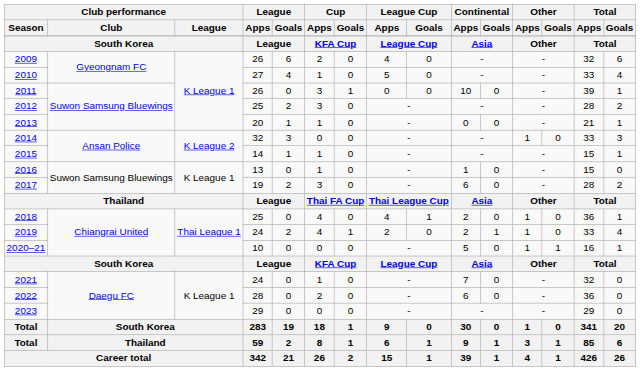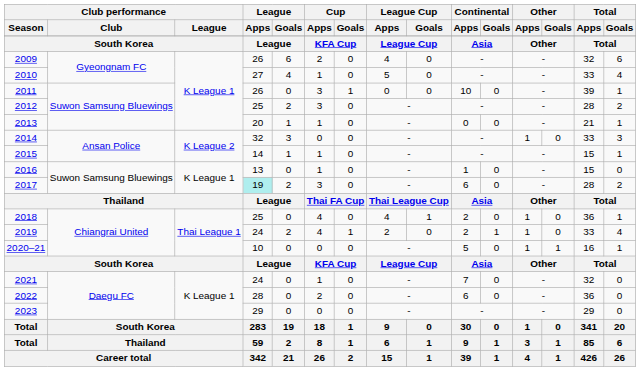(258, 185) no background -> (258, 185) paleturquoise background
